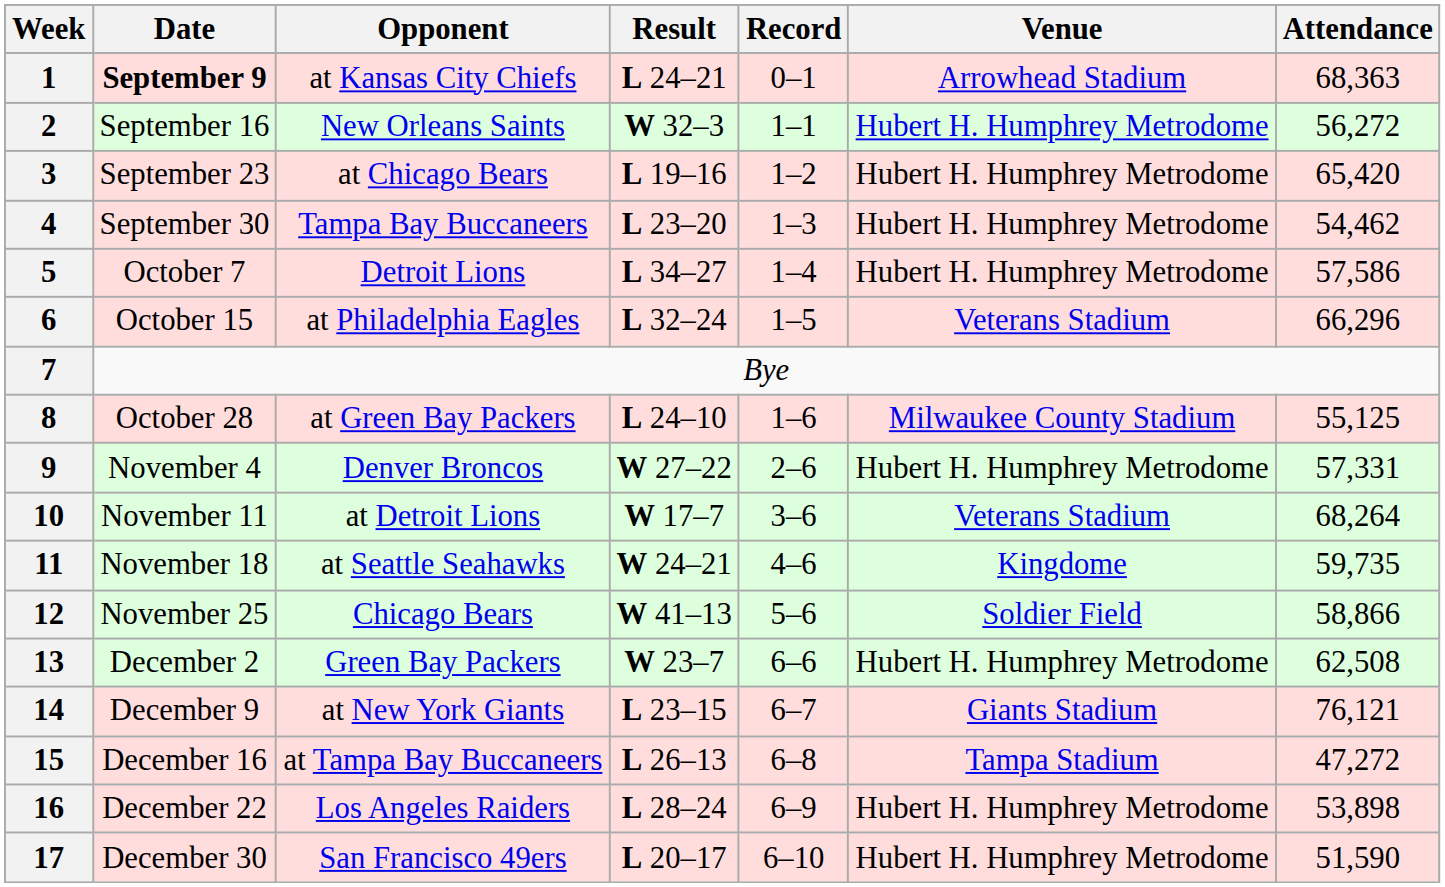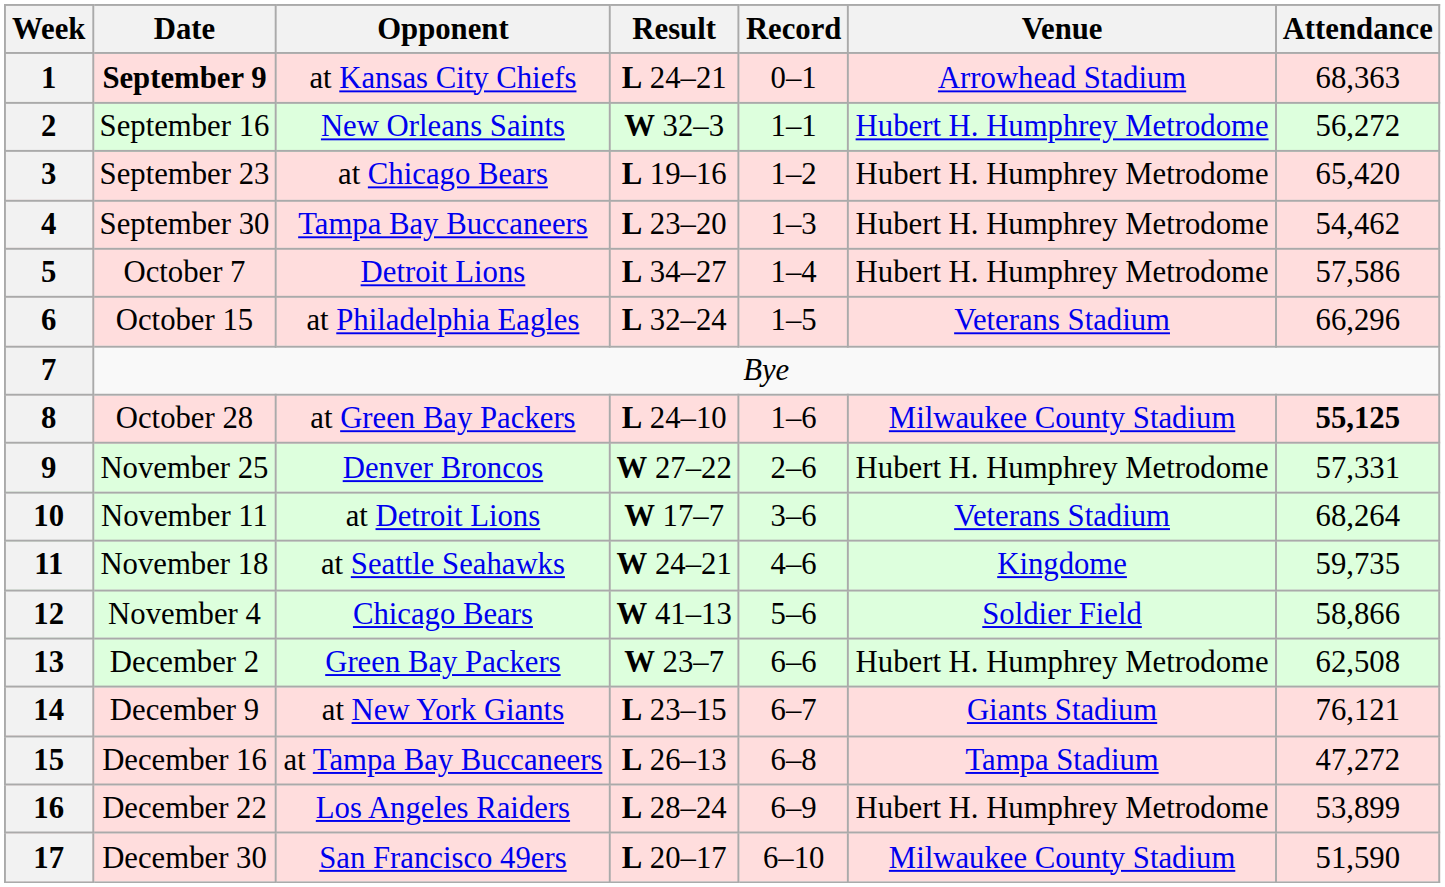(1358, 418) normal -> (1358, 418) bold
(184, 467) November 4 -> (184, 467) November 25
(184, 613) November 25 -> (184, 613) November 4
(1358, 808) 53,898 -> (1358, 808) 53,899
(1062, 857) Hubert H. Humphrey Metrodome -> (1062, 857) Milwaukee County Stadium
